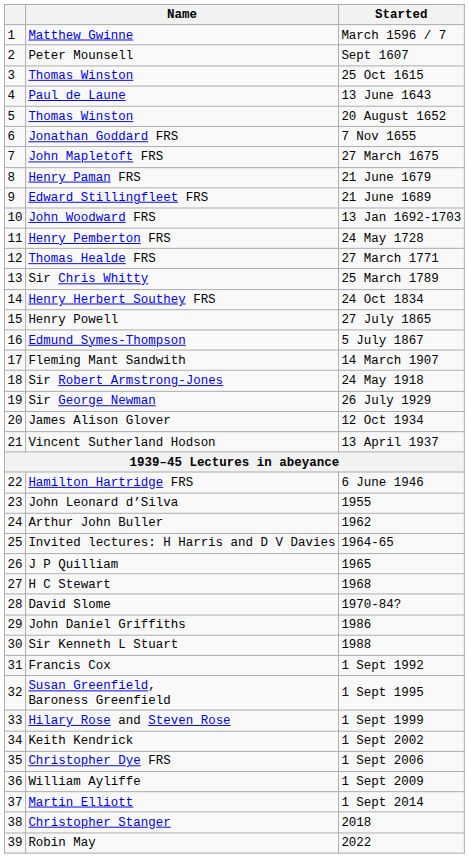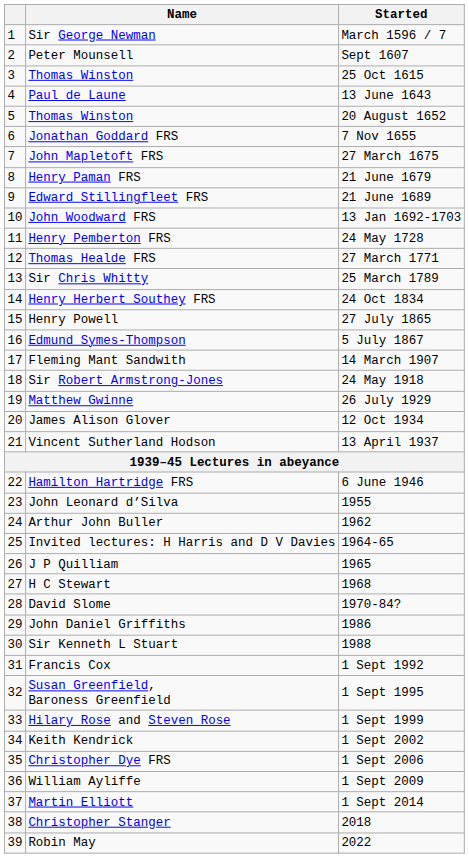(81, 35) Matthew Gwinne -> (92, 35) Sir George Newman
(92, 401) Sir George Newman -> (81, 401) Matthew Gwinne
